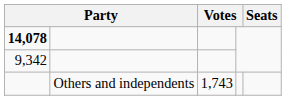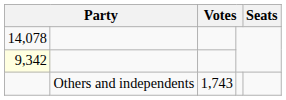(27, 38) bold -> (27, 38) normal
(31, 60) no background -> (31, 60) lightyellow background
